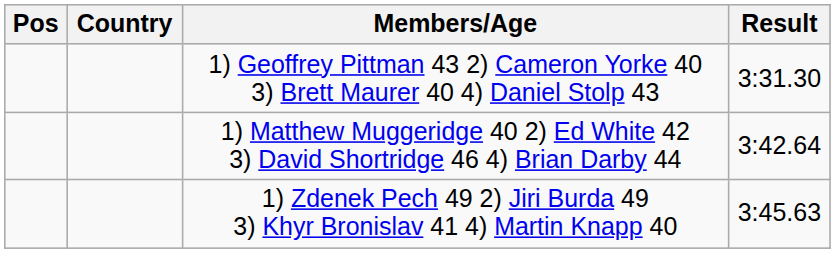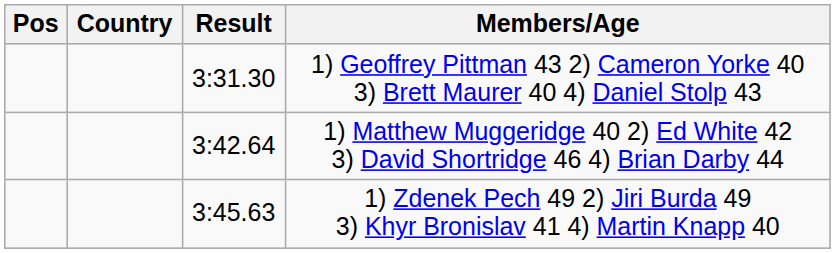columns swapped: (455, 24) <-> (779, 24)
